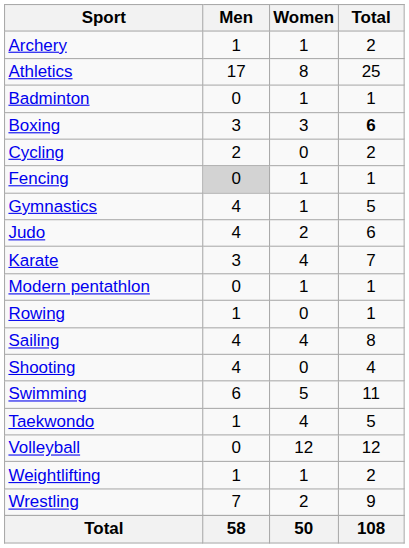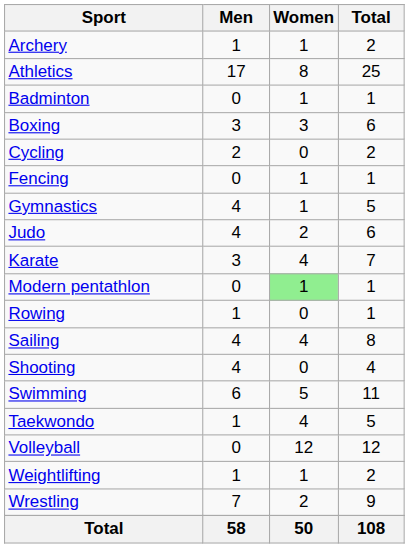(371, 125) bold -> (371, 125) normal
(236, 179) lightgrey background -> (236, 179) no background
(304, 286) no background -> (304, 286) lightgreen background
